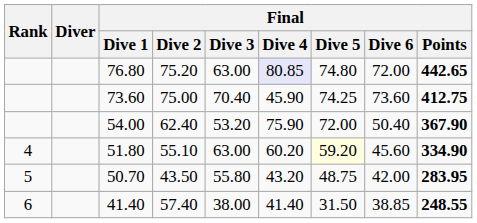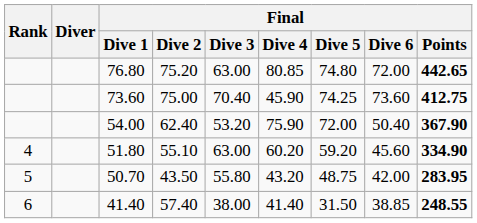(285, 71) lavender background -> (285, 71) no background
(338, 151) lightyellow background -> (338, 151) no background
